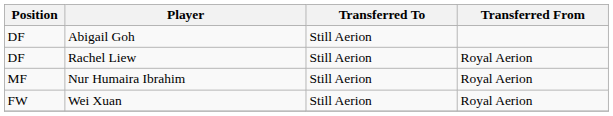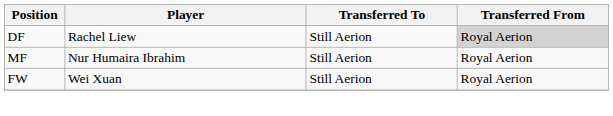- row: (101, 36)
(496, 57) no background -> (496, 36) lightgrey background
